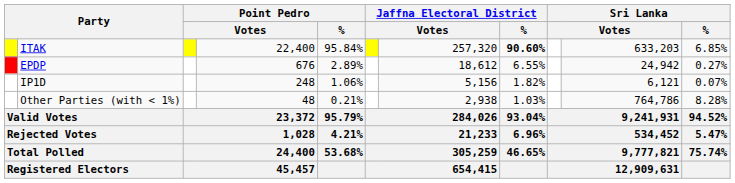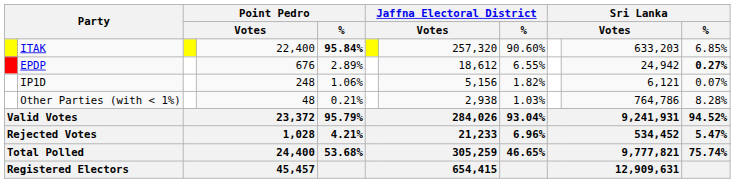(344, 48) normal -> (344, 48) bold
(526, 48) bold -> (526, 48) normal
(711, 65) normal -> (711, 65) bold
